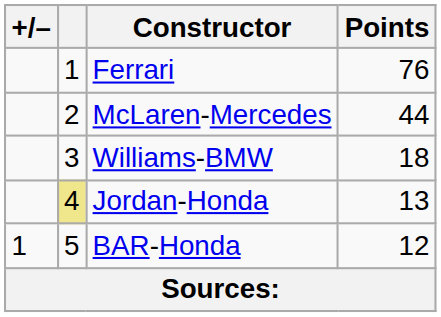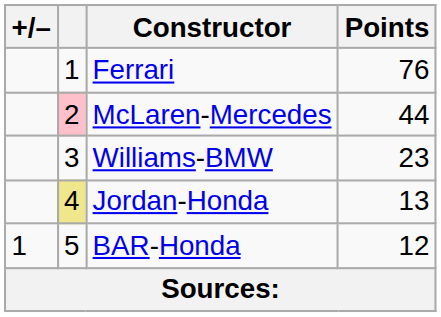(72, 114) no background -> (72, 114) pink background
(414, 158) 18 -> (414, 158) 23
